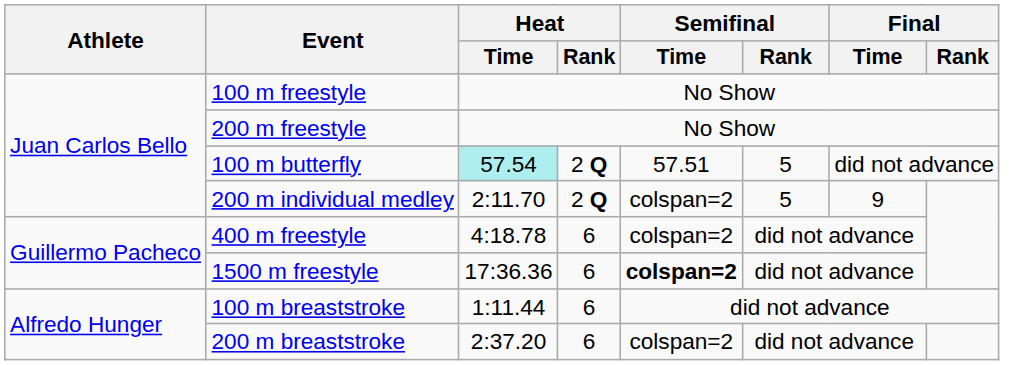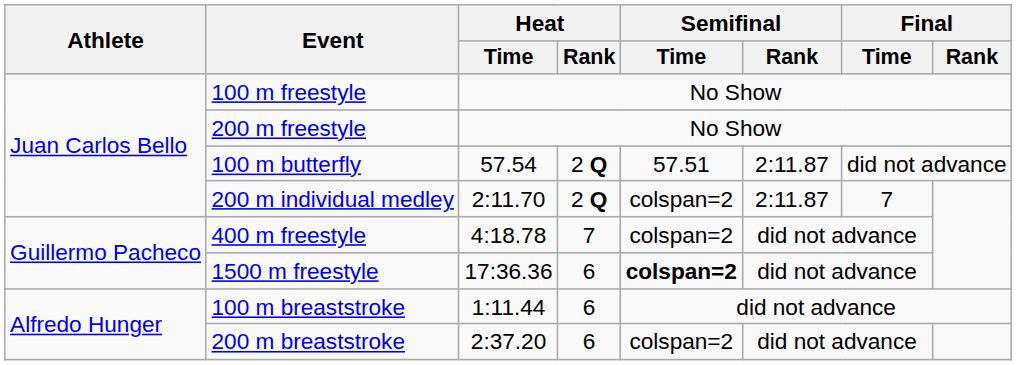(509, 164) paleturquoise background -> (509, 164) no background
(786, 164) 5 -> (792, 164) 2:11.87
(786, 200) 5 -> (792, 200) 2:11.87
(878, 200) 9 -> (887, 200) 7
(589, 235) 6 -> (589, 235) 7
